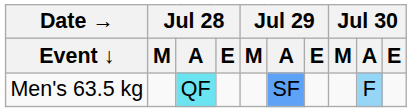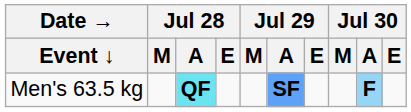(196, 89) normal -> (196, 89) bold
(286, 89) normal -> (286, 89) bold
(369, 89) normal -> (369, 89) bold
